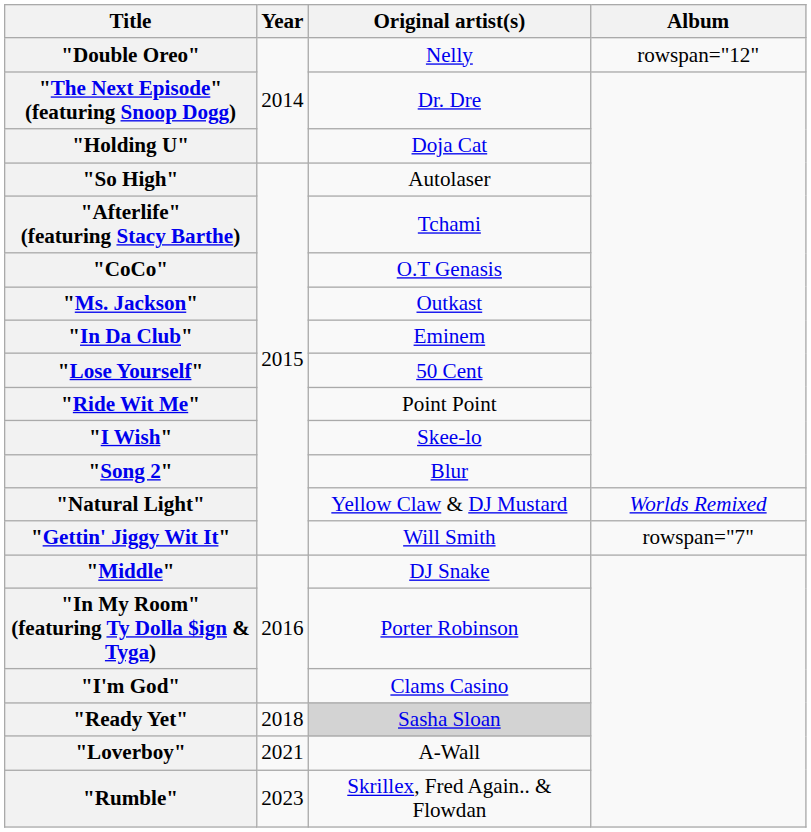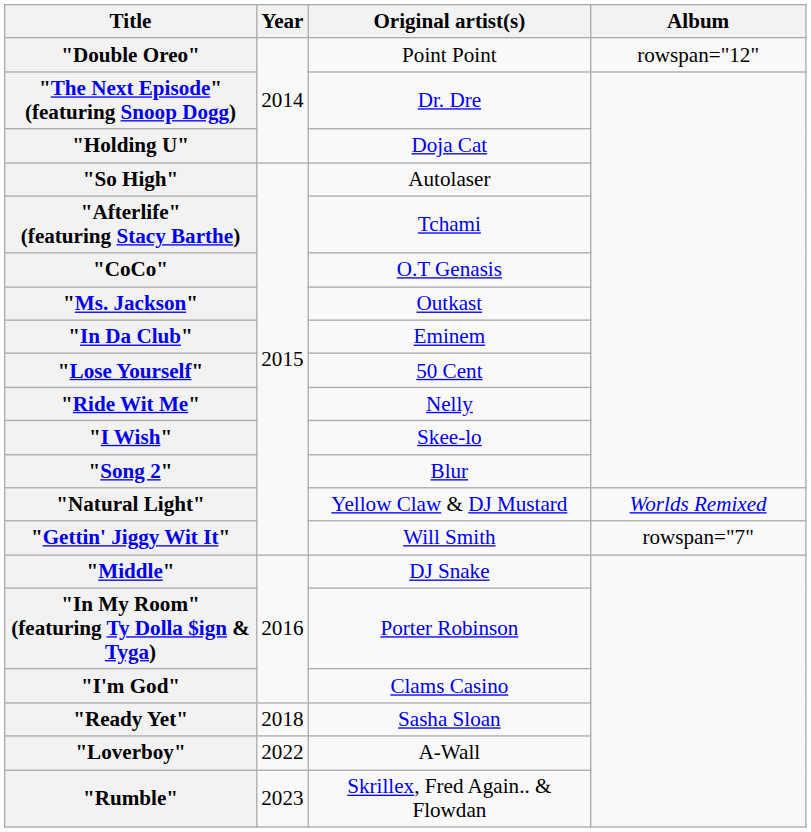(449, 54) Nelly -> (449, 54) Point Point
(449, 403) Point Point -> (449, 403) Nelly
(449, 719) lightgrey background -> (449, 719) no background
(282, 752) 2021 -> (282, 752) 2022
